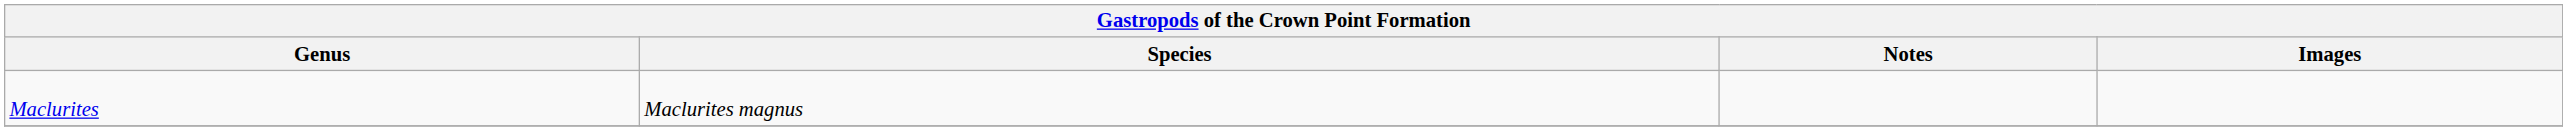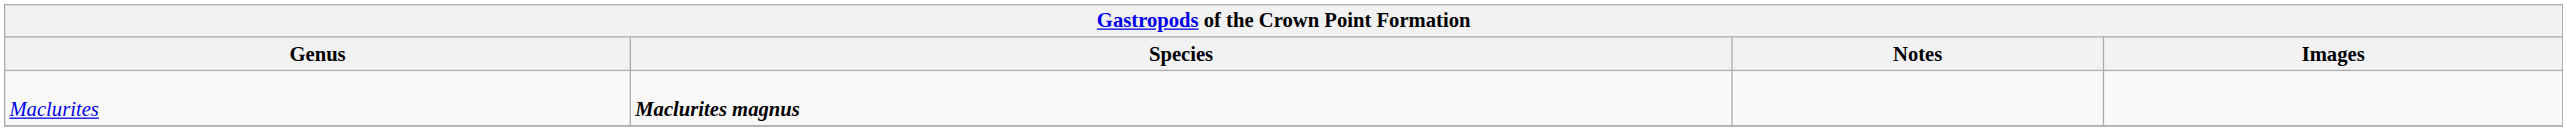(724, 109) normal -> (718, 109) bold
